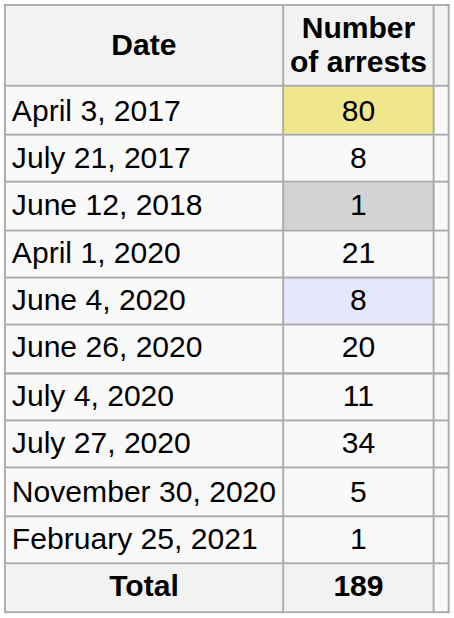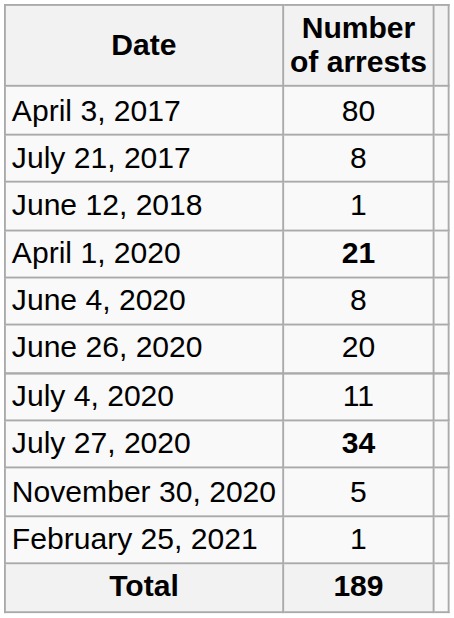(358, 109) khaki background -> (358, 109) no background
(358, 205) lightgrey background -> (358, 205) no background
(358, 253) normal -> (358, 253) bold
(358, 300) lavender background -> (358, 300) no background
(358, 443) normal -> (358, 443) bold
